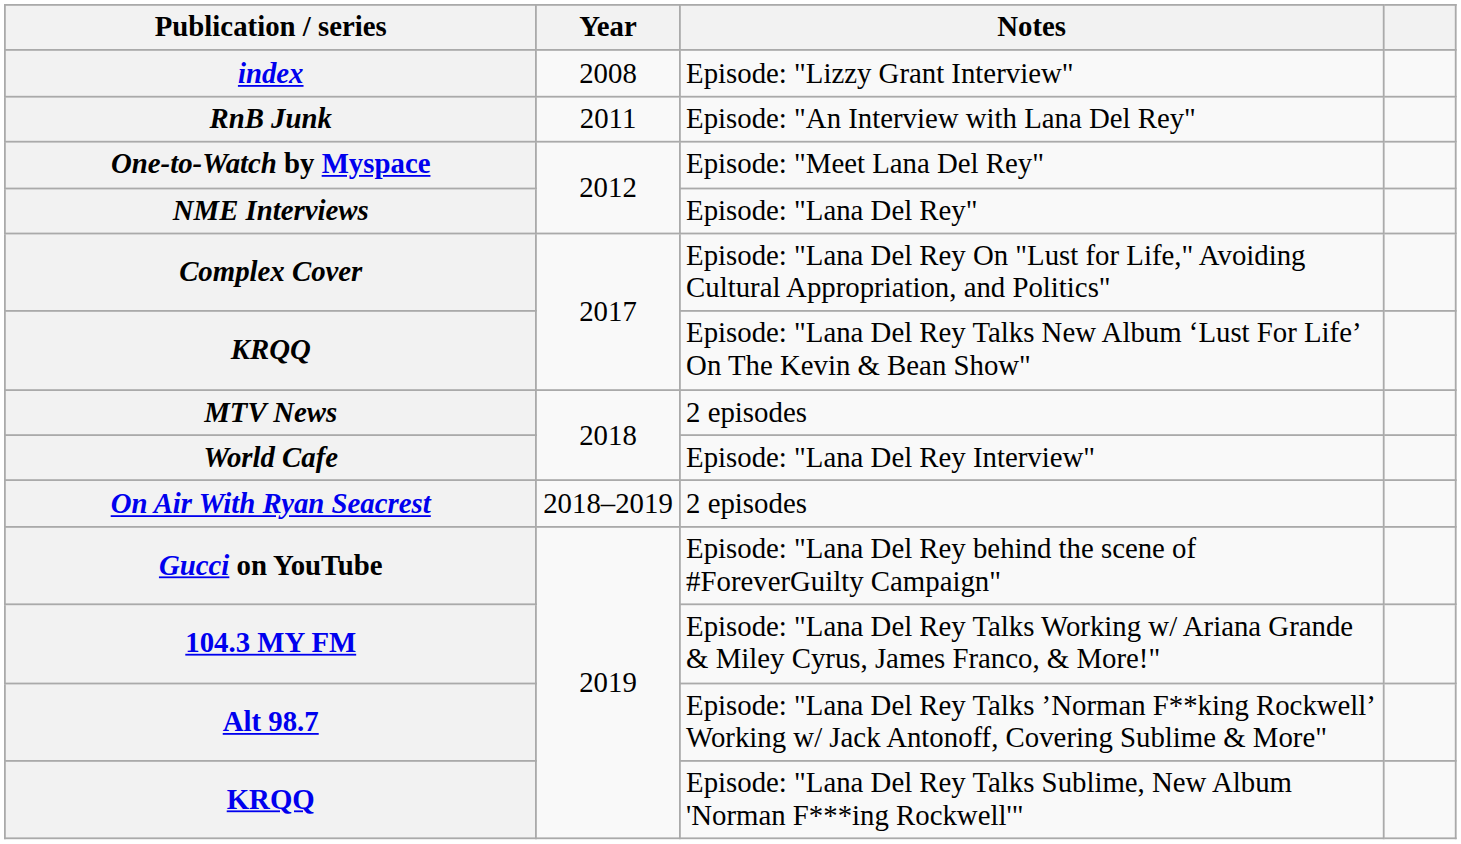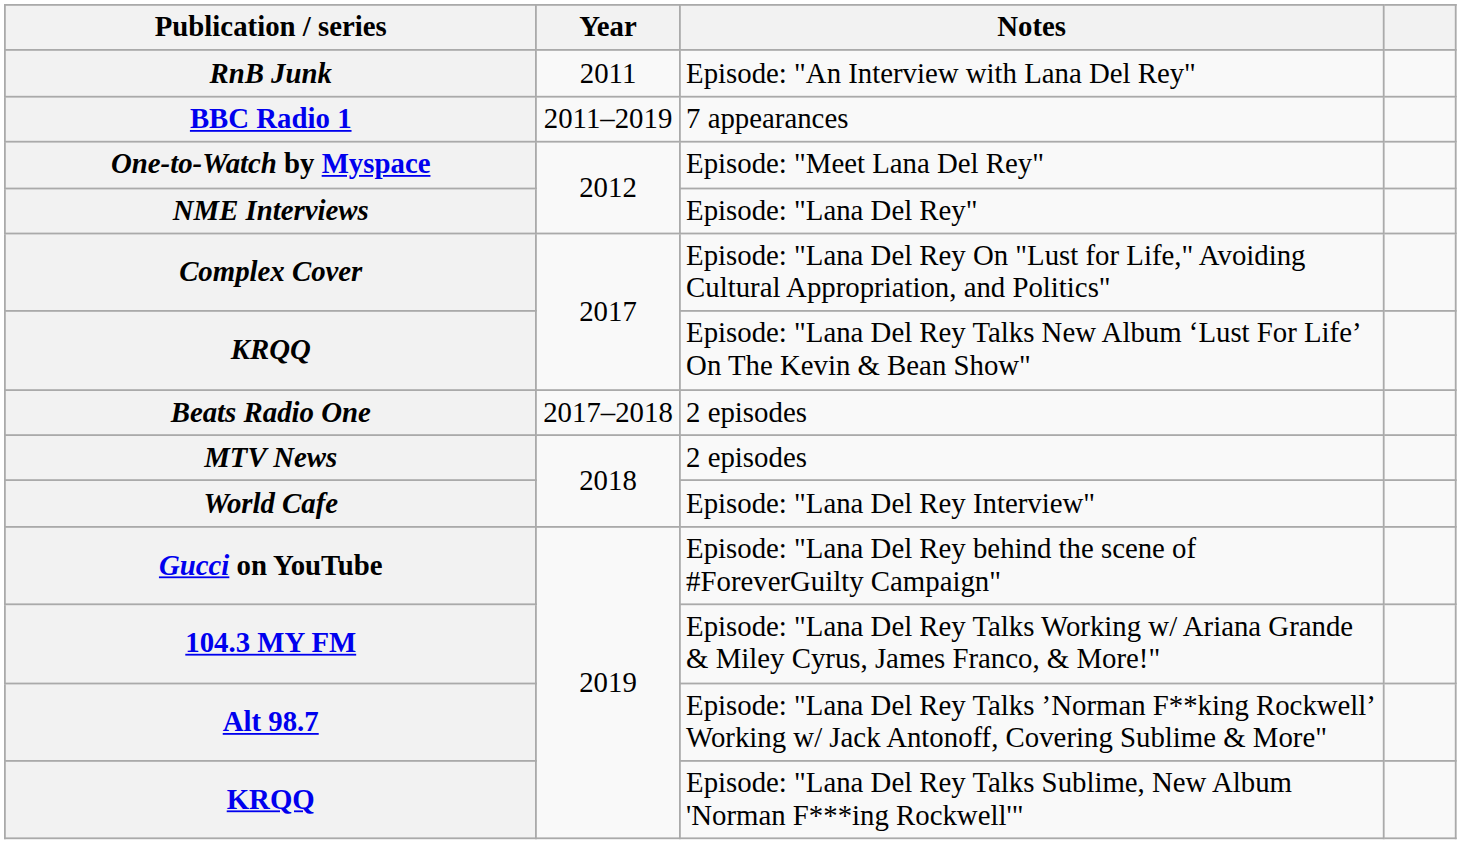- row: (271, 73)
+ row: (271, 118)
+ row: (271, 411)
- row: (271, 503)
